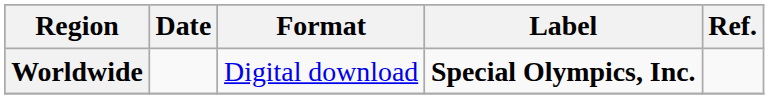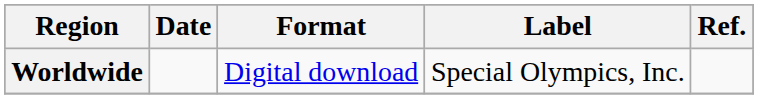(563, 70) bold -> (558, 70) normal
